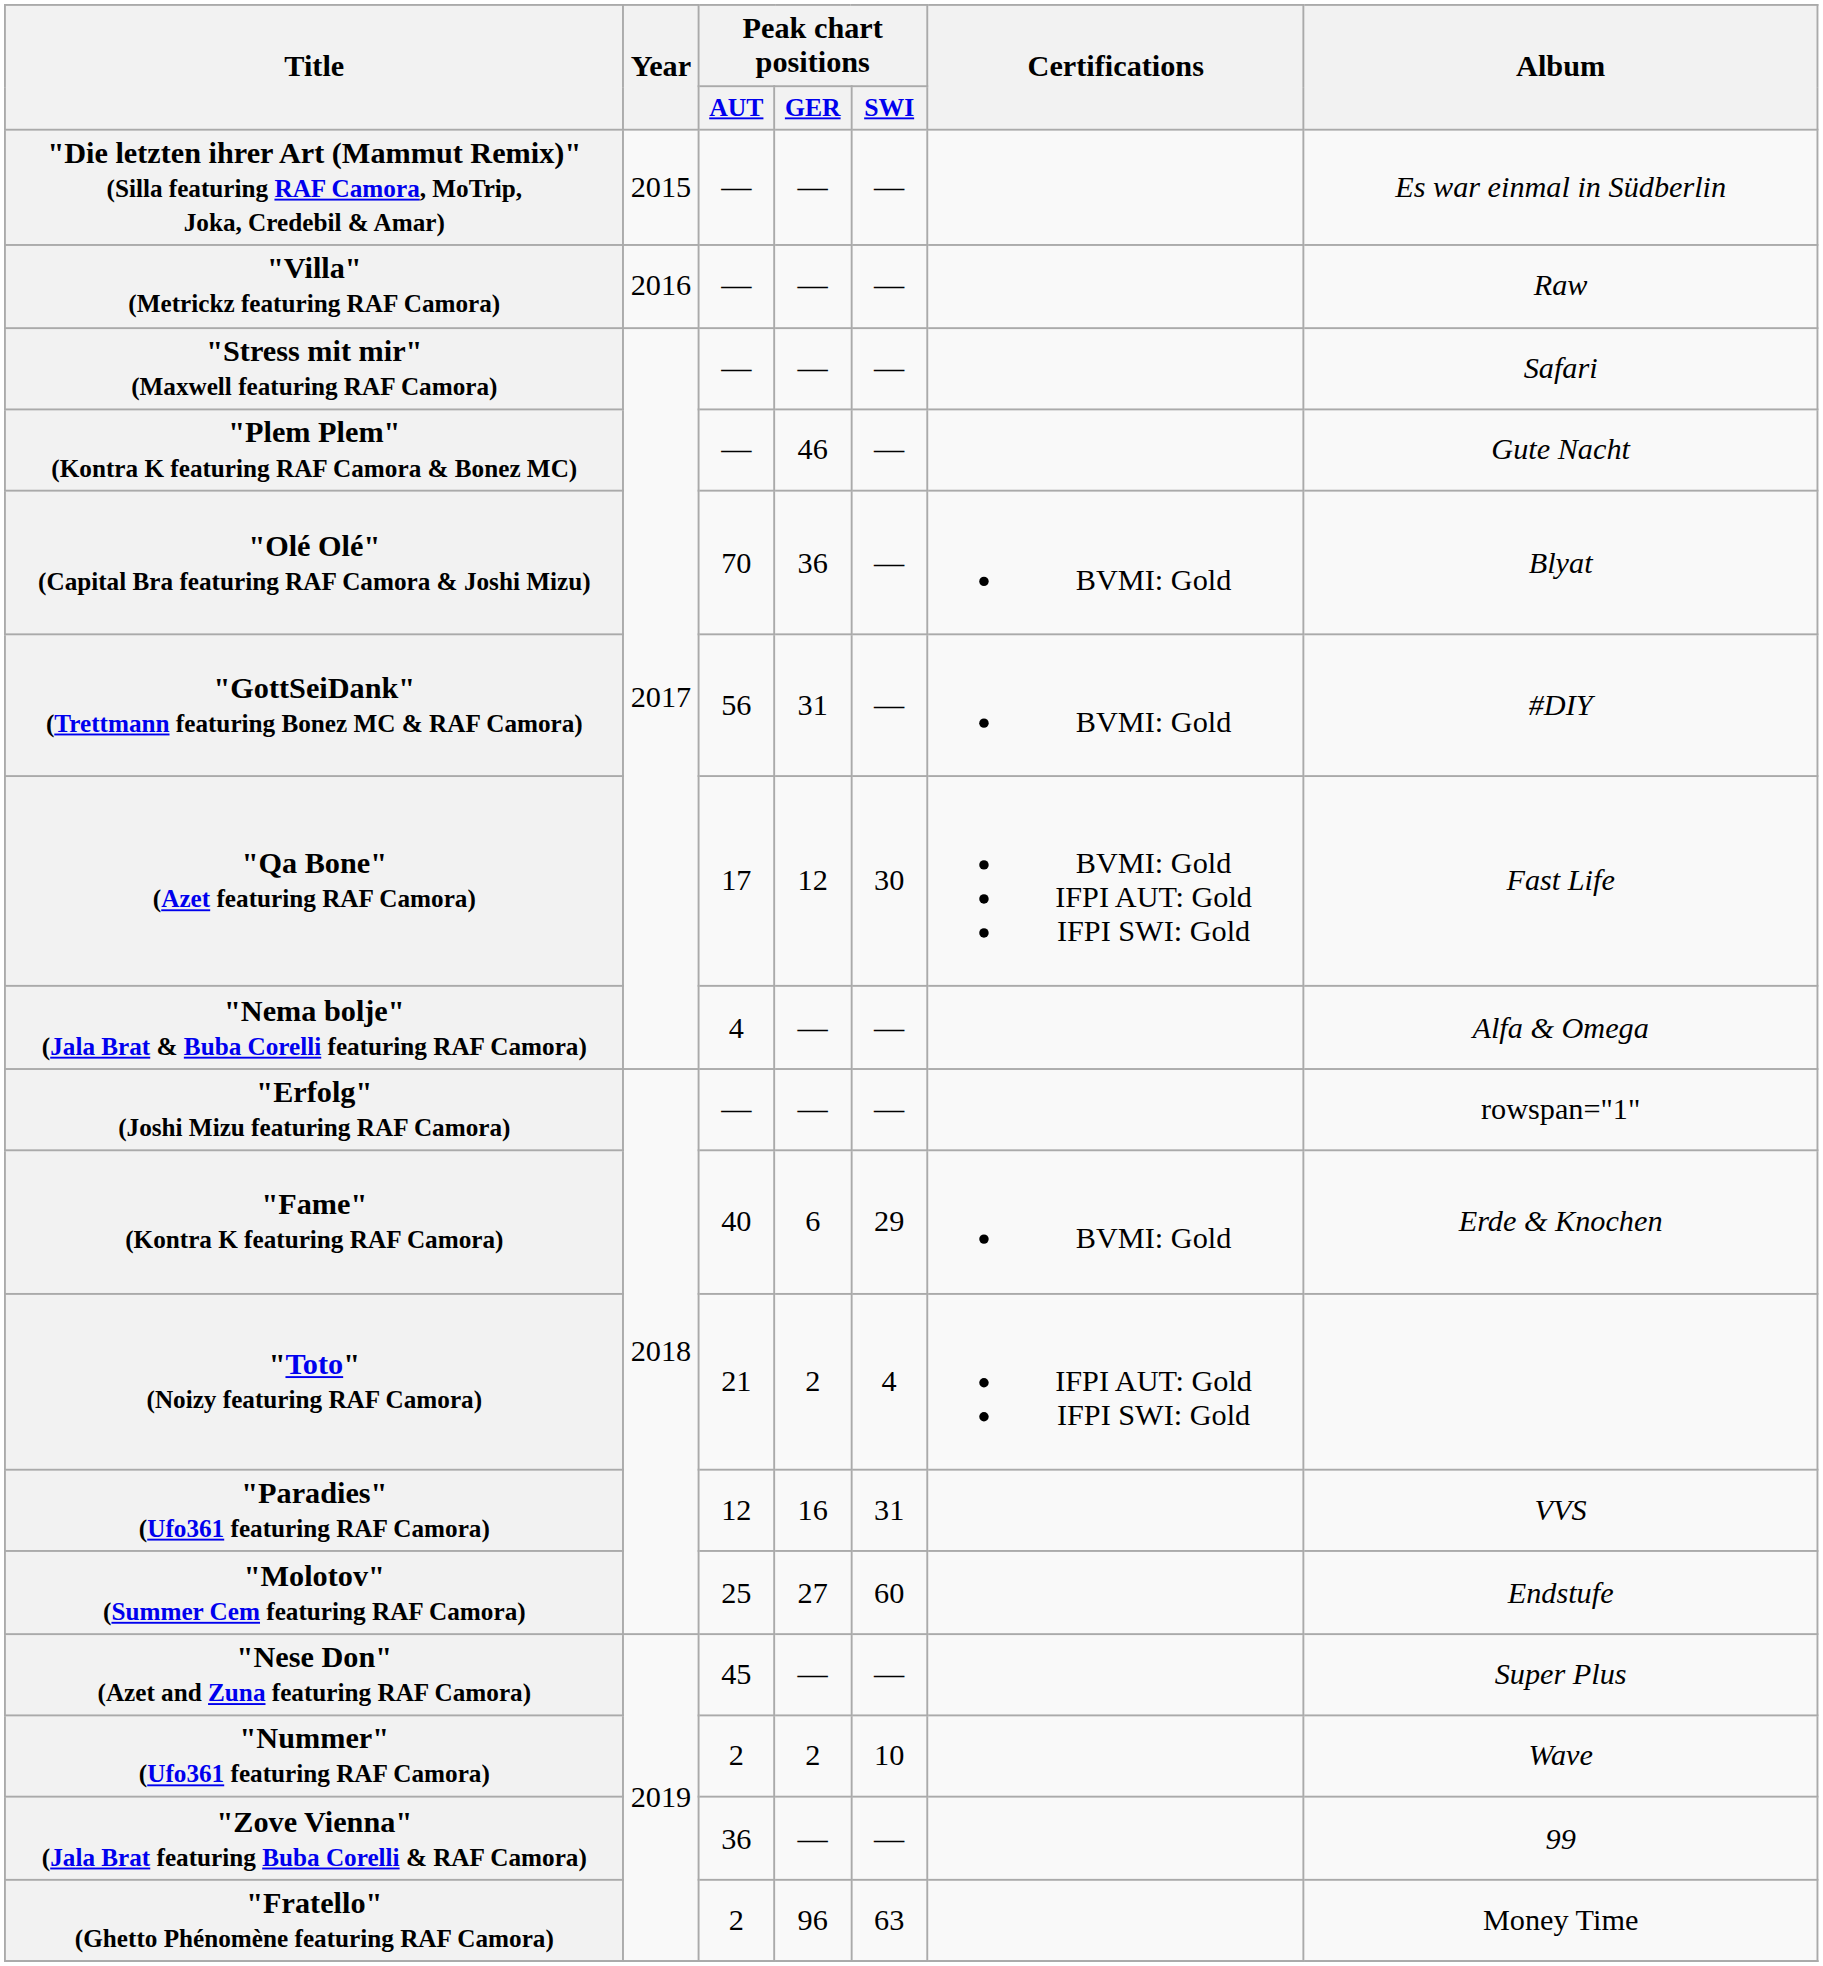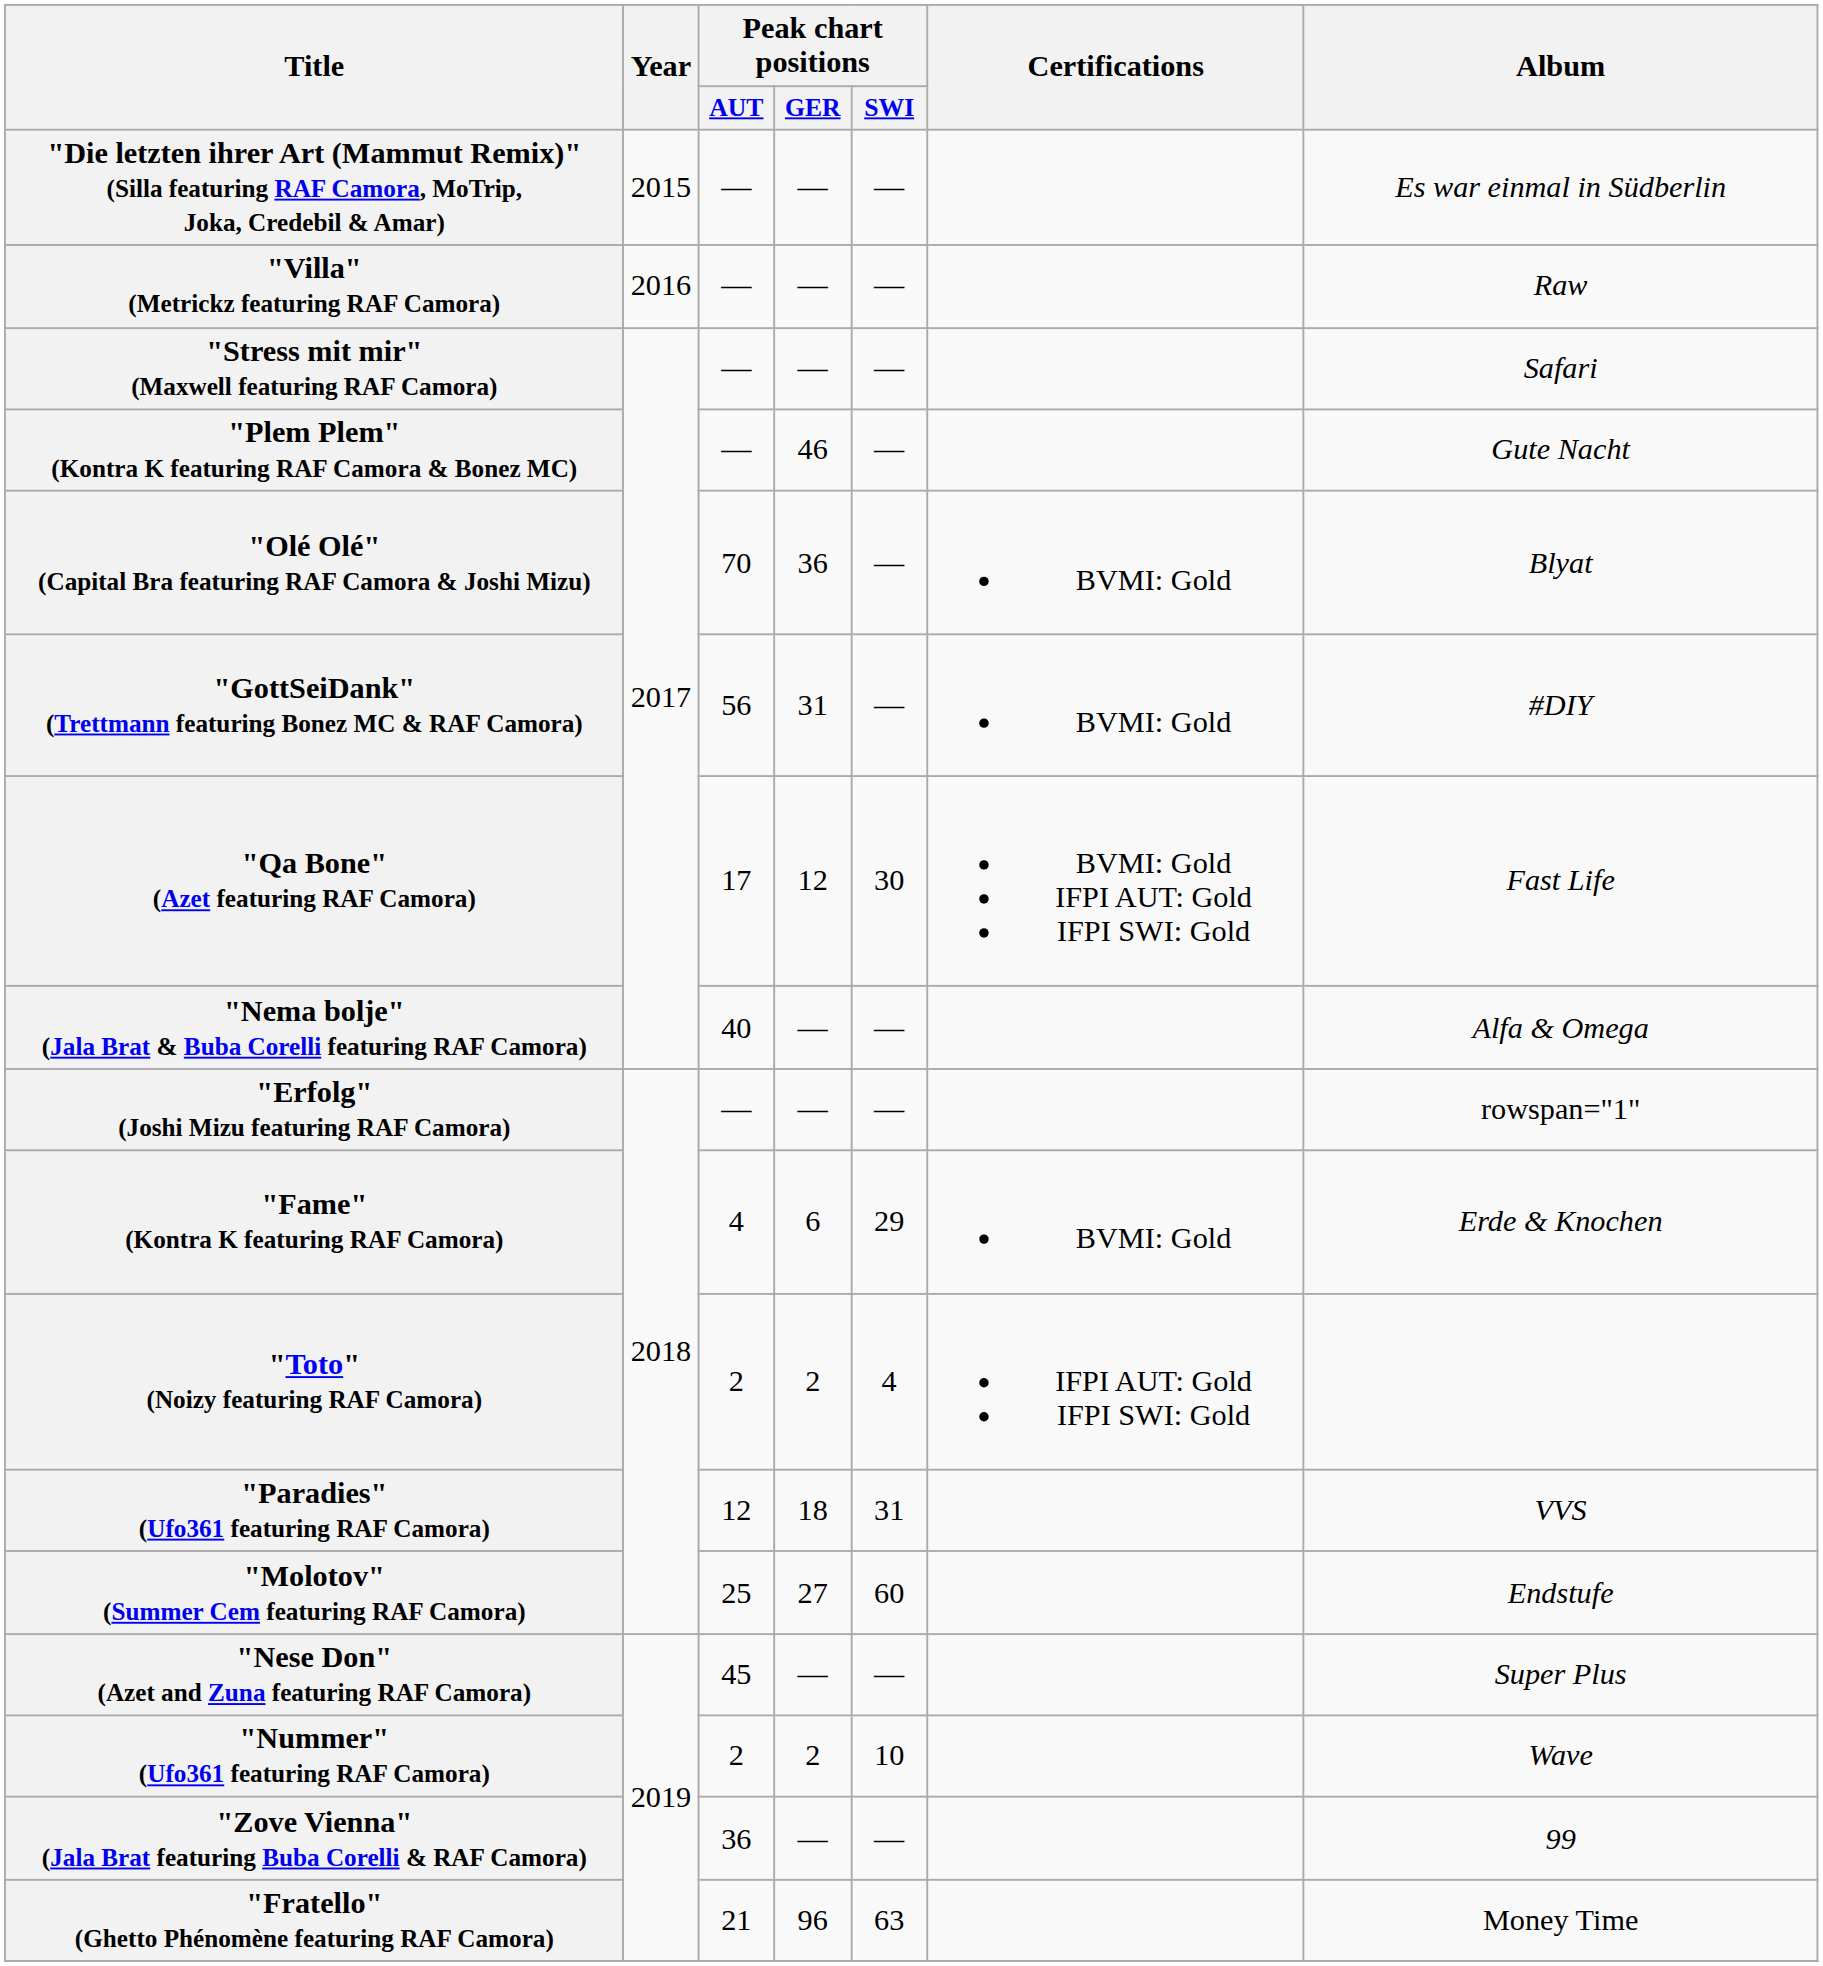(736, 1027) 4 -> (736, 1027) 40
(736, 1221) 40 -> (736, 1221) 4
(736, 1380) 21 -> (736, 1380) 2
(813, 1510) 16 -> (813, 1510) 18
(736, 1920) 2 -> (736, 1920) 21
